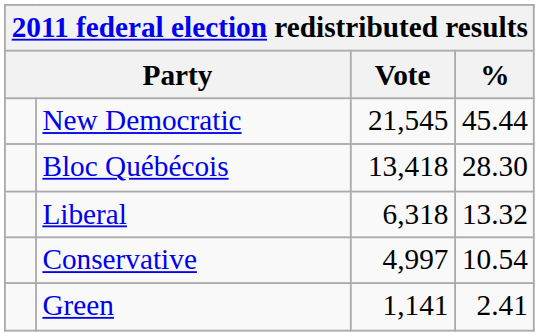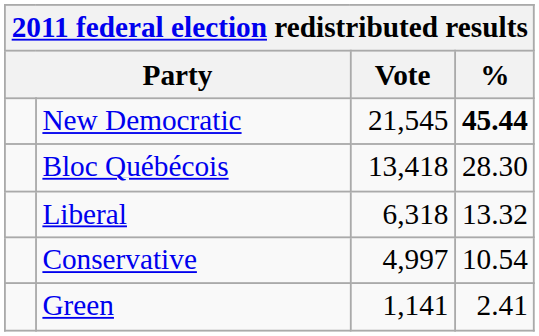(495, 120) normal -> (495, 120) bold
